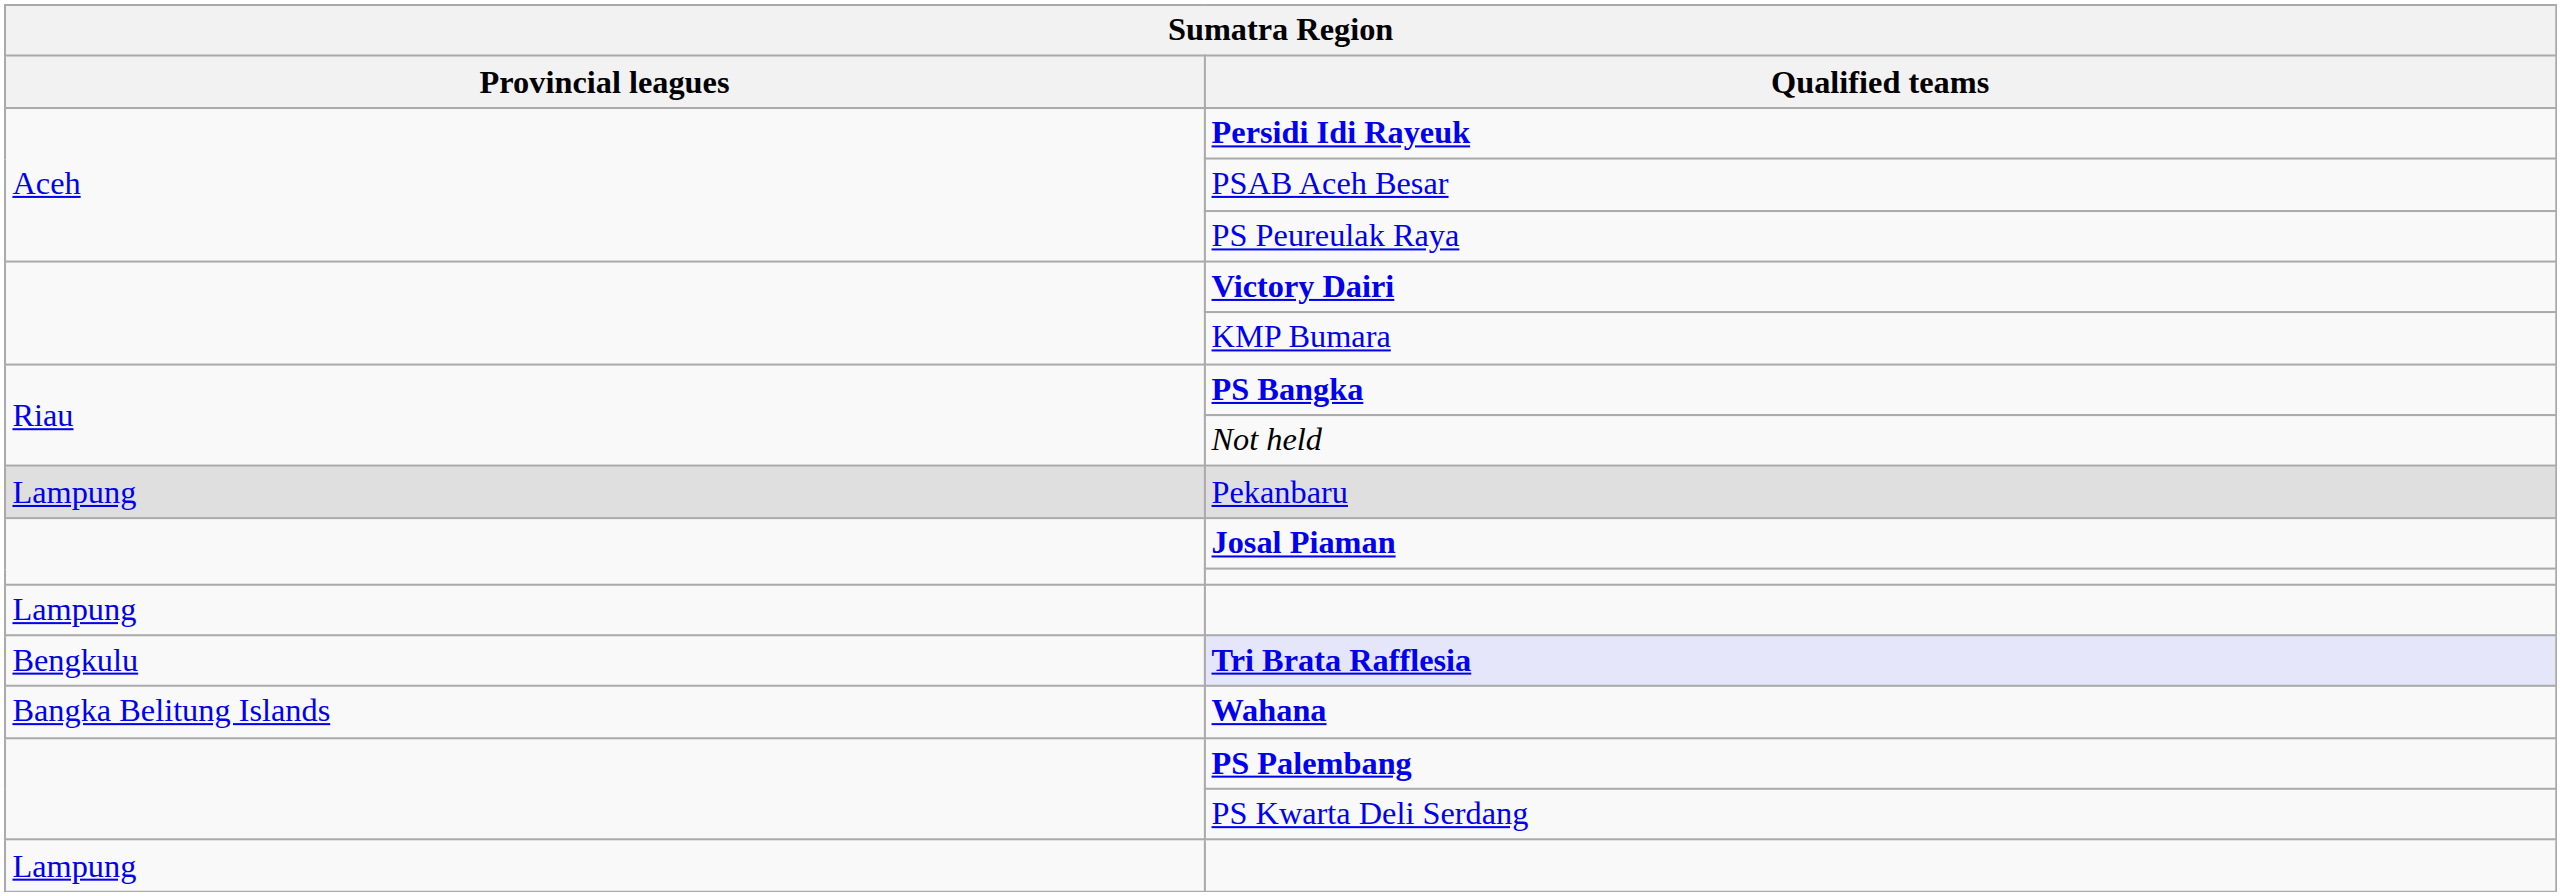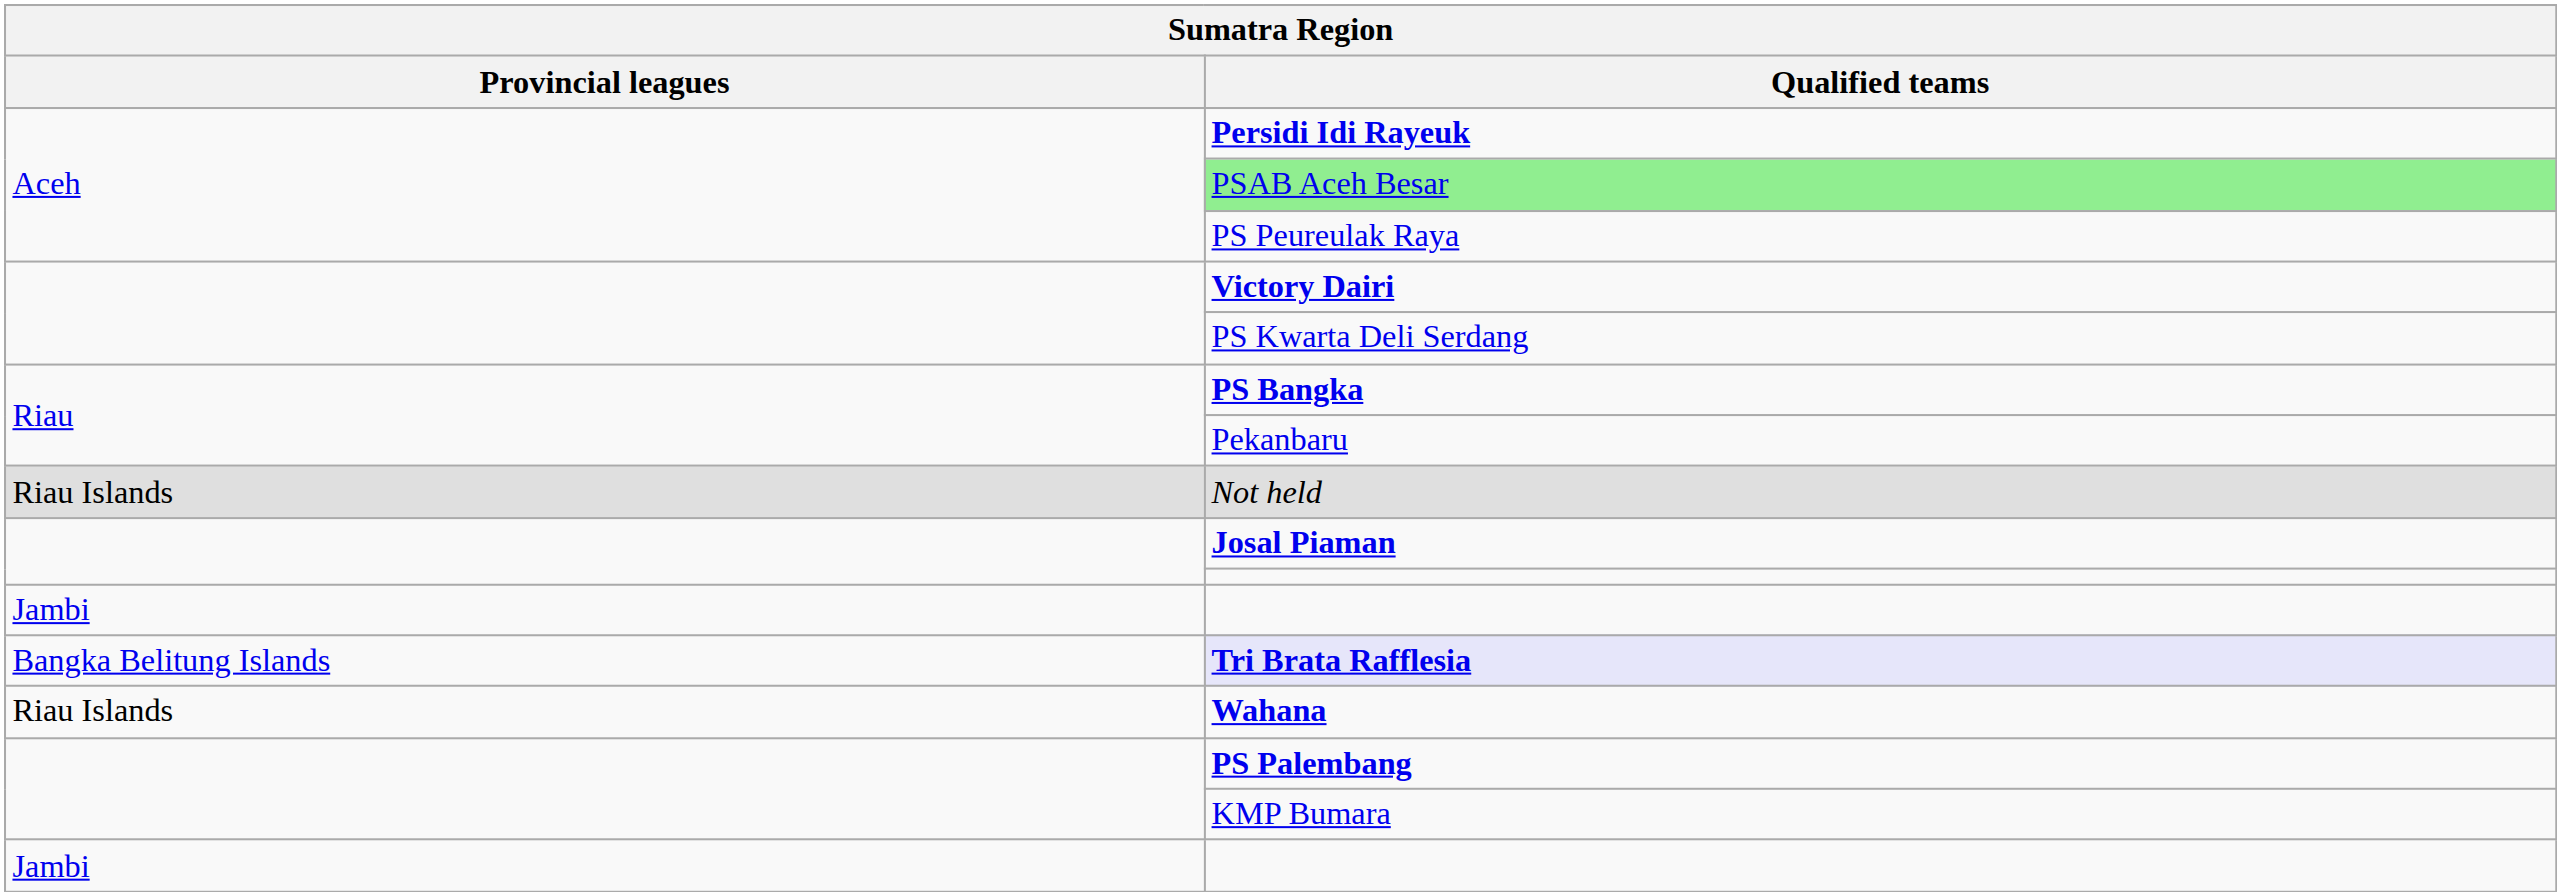(1330, 183) no background -> (1330, 183) lightgreen background
(1301, 337) KMP Bumara -> (1370, 337) PS Kwarta Deli Serdang
(1267, 440) Not held -> (1280, 440) Pekanbaru
(74, 491) Lampung -> (93, 491) Riau Islands
(1280, 491) Pekanbaru -> (1267, 491) Not held
(74, 608) Lampung -> (51, 608) Jambi
(75, 660) Bengkulu -> (171, 660) Bangka Belitung Islands
(171, 711) Bangka Belitung Islands -> (93, 711) Riau Islands
(1370, 813) PS Kwarta Deli Serdang -> (1301, 813) KMP Bumara
(74, 865) Lampung -> (51, 865) Jambi
